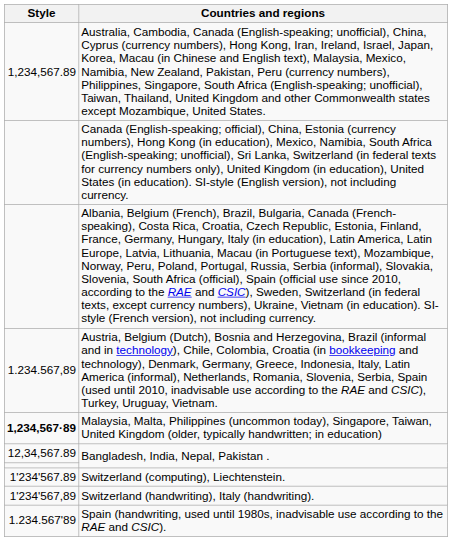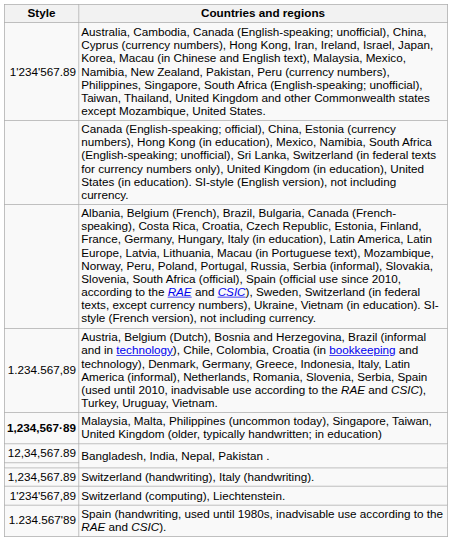(42, 71) 1,234,567.89 -> (43, 71) 1'234'567.89
(43, 477) 1'234'567.89 -> (42, 477) 1,234,567.89
(183, 477) Switzerland (computing), Liechtenstein. -> (198, 477) Switzerland (handwriting), Italy (handwriting).
(198, 495) Switzerland (handwriting), Italy (handwriting). -> (183, 495) Switzerland (computing), Liechtenstein.
